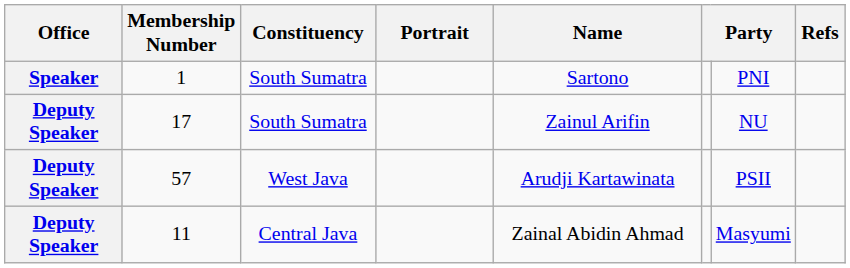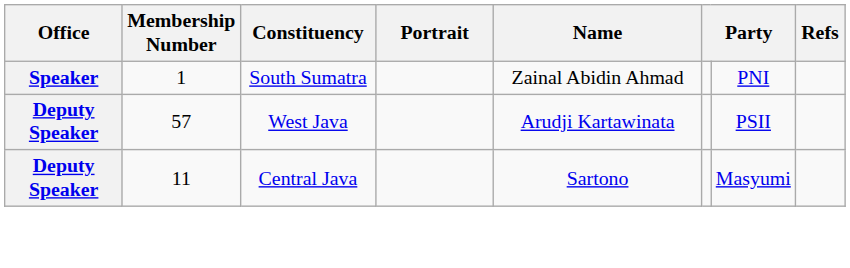(598, 77) Sartono -> (598, 77) Zainal Abidin Ahmad
- row: (181, 122)
(598, 234) Zainal Abidin Ahmad -> (598, 178) Sartono
